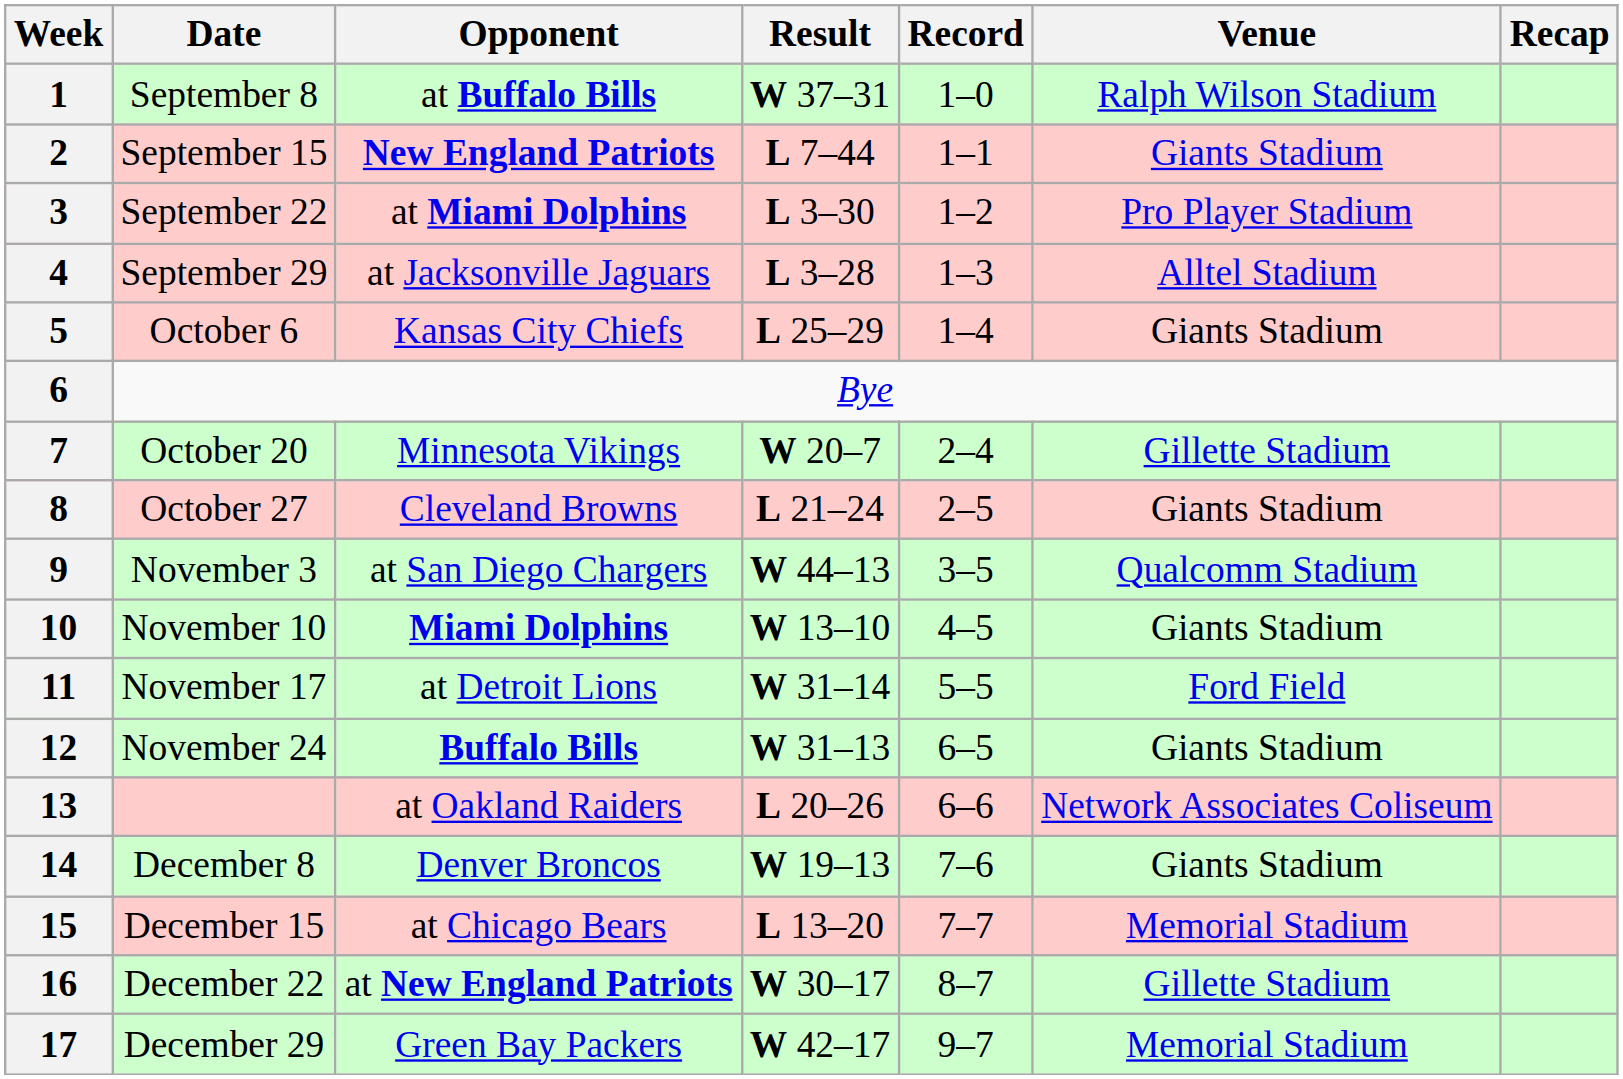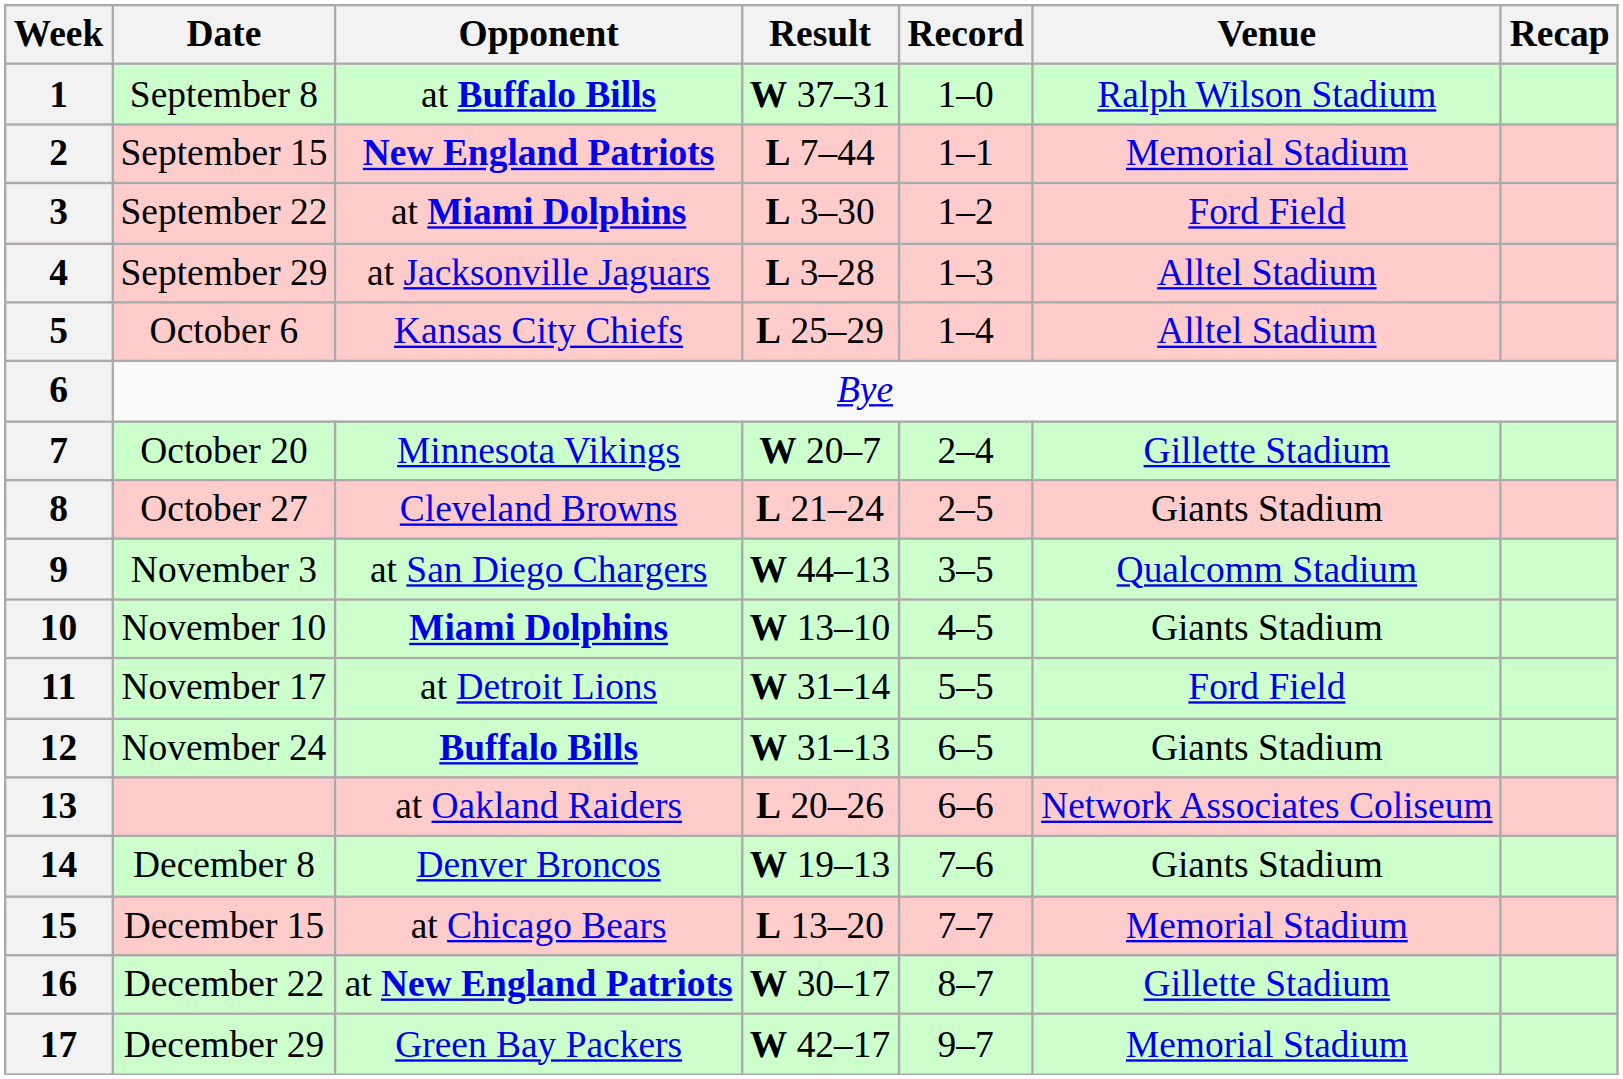(1267, 152) Giants Stadium -> (1267, 152) Memorial Stadium
(1267, 212) Pro Player Stadium -> (1267, 212) Ford Field
(1267, 331) Giants Stadium -> (1267, 331) Alltel Stadium
